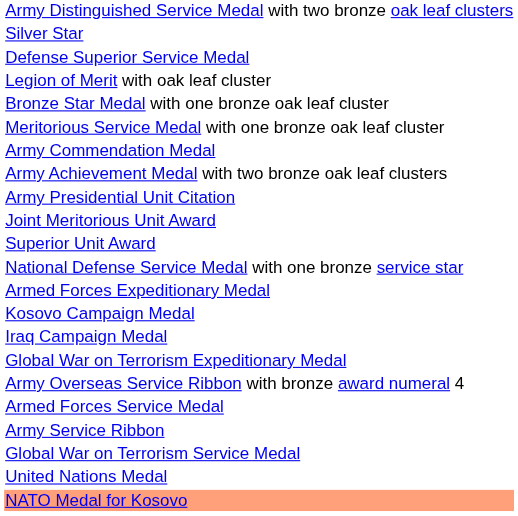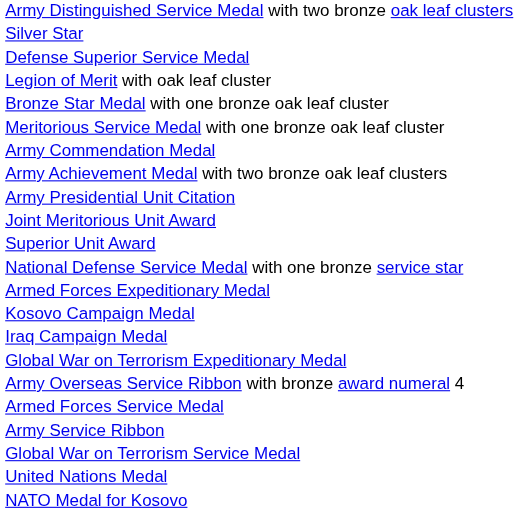(96, 500) lightsalmon background -> (96, 500) no background
